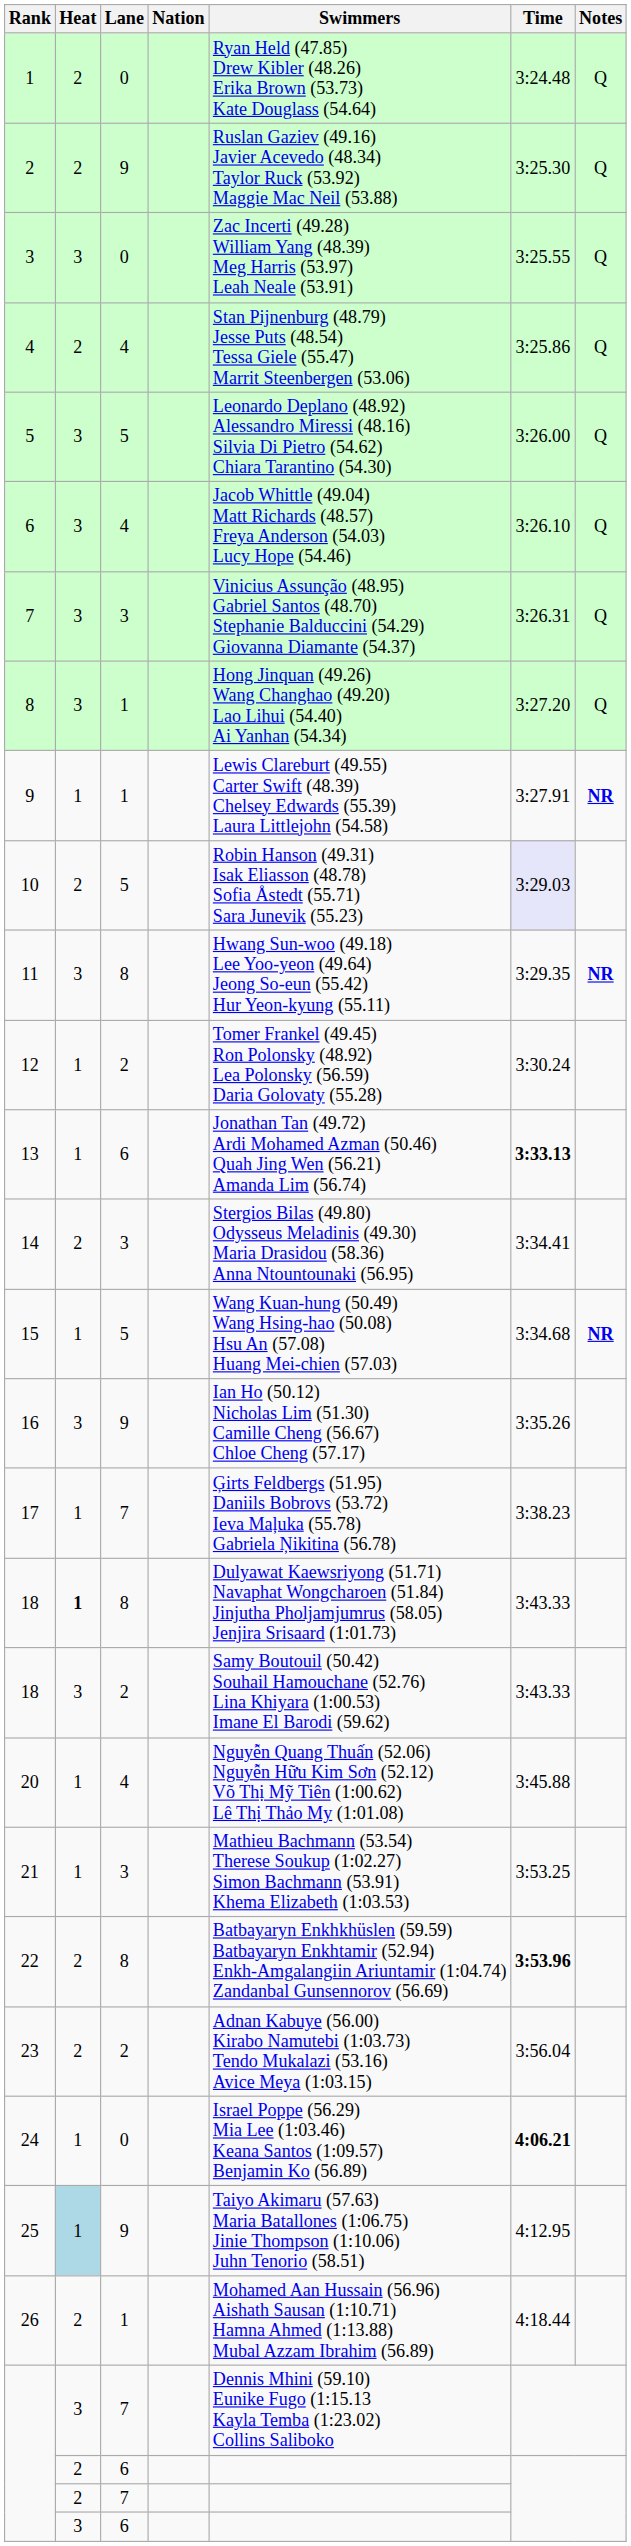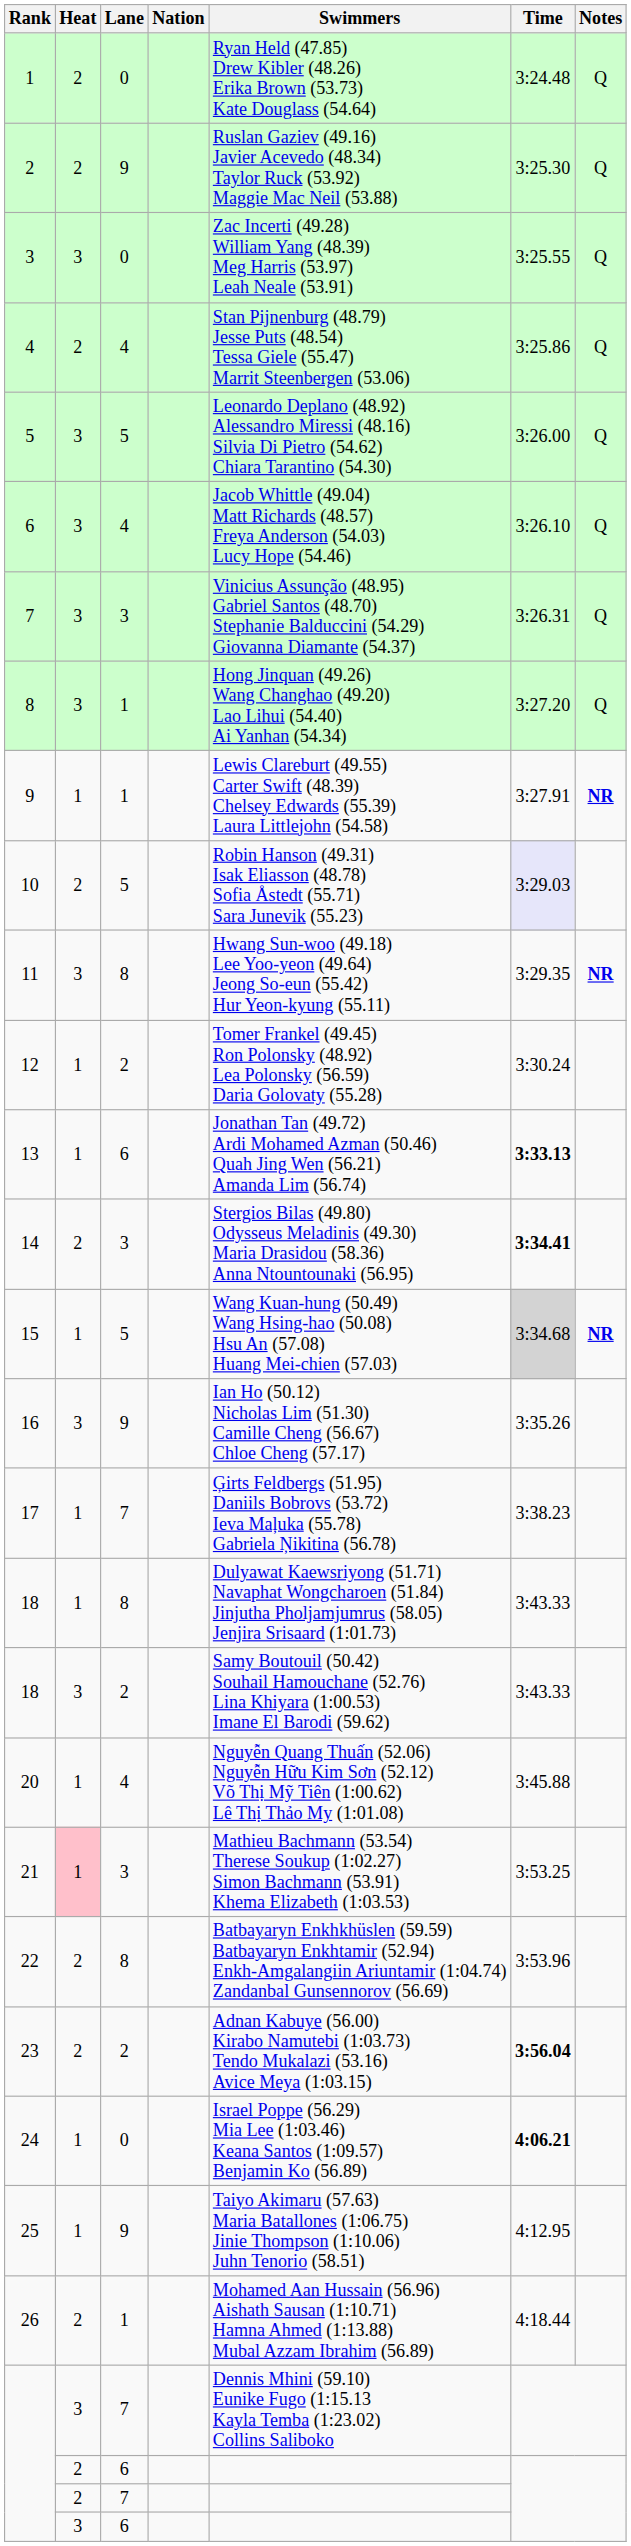(543, 1244) normal -> (543, 1244) bold
(543, 1333) no background -> (543, 1333) lightgrey background
(78, 1602) bold -> (78, 1602) normal
(78, 1871) no background -> (78, 1871) pink background
(543, 1961) bold -> (543, 1961) normal
(543, 2051) normal -> (543, 2051) bold
(78, 2230) lightblue background -> (78, 2230) no background
